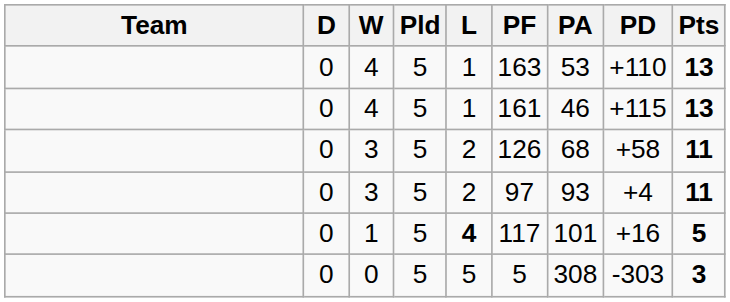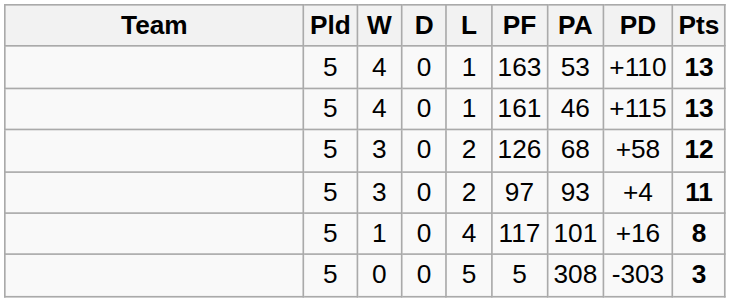columns swapped: (420, 25) <-> (326, 25)
(699, 150) 11 -> (699, 150) 12
(469, 233) bold -> (469, 233) normal
(699, 233) 5 -> (699, 233) 8
